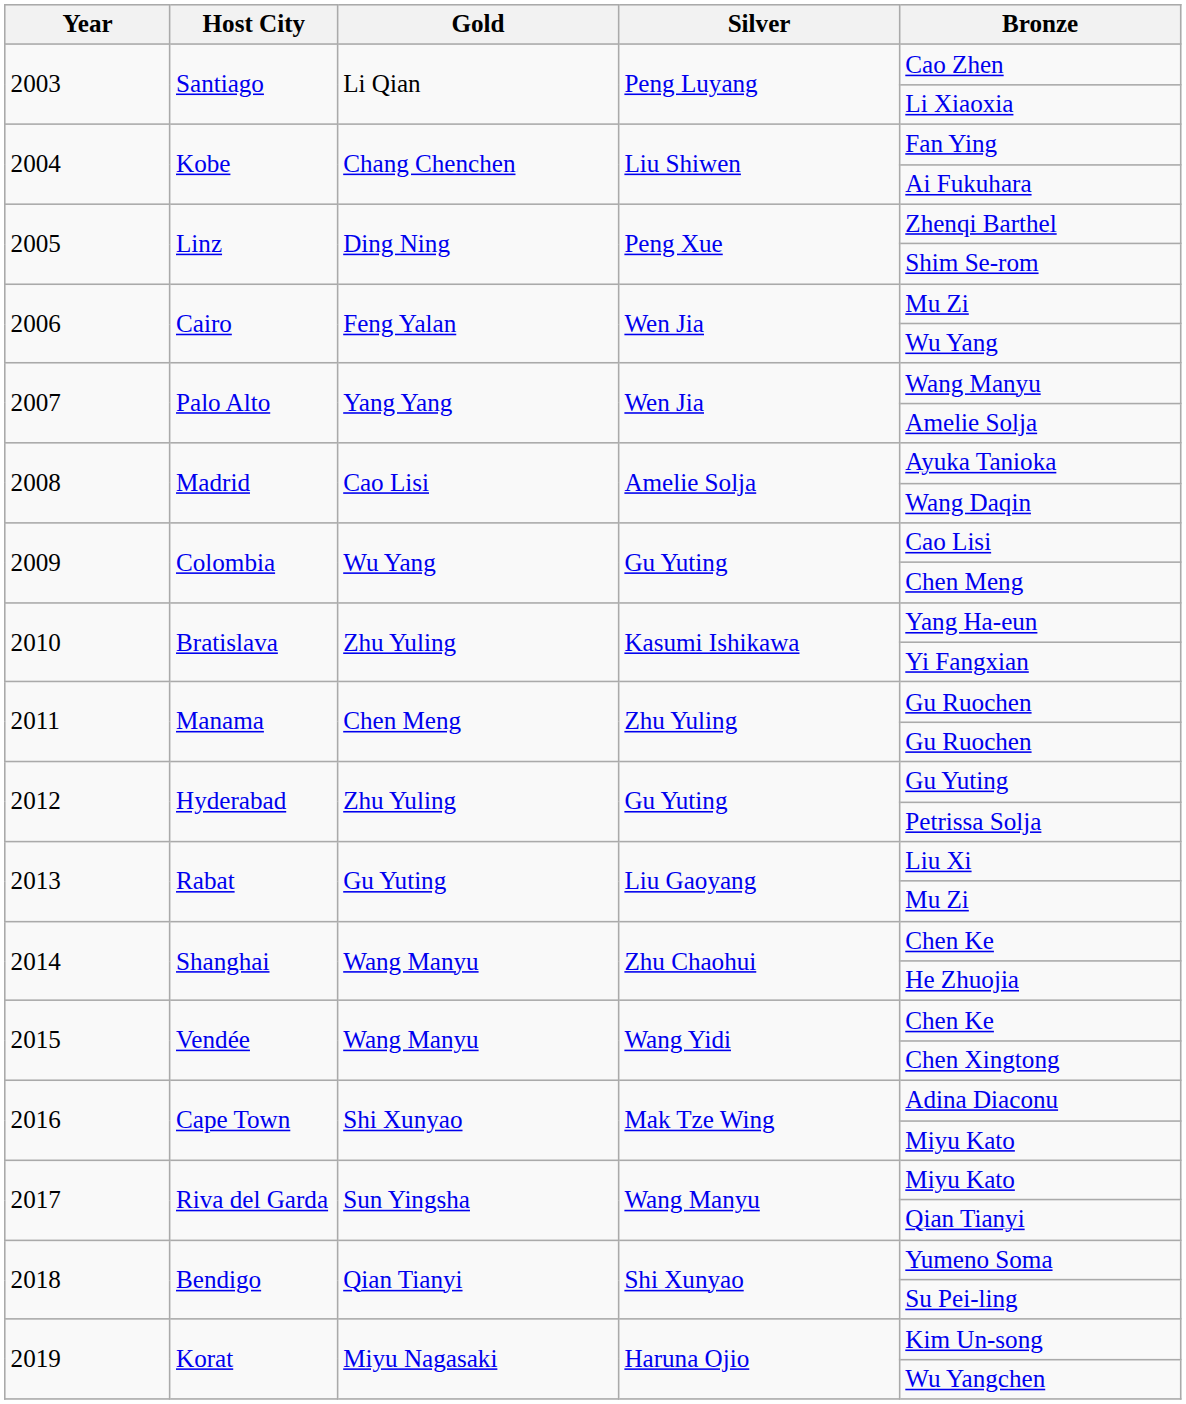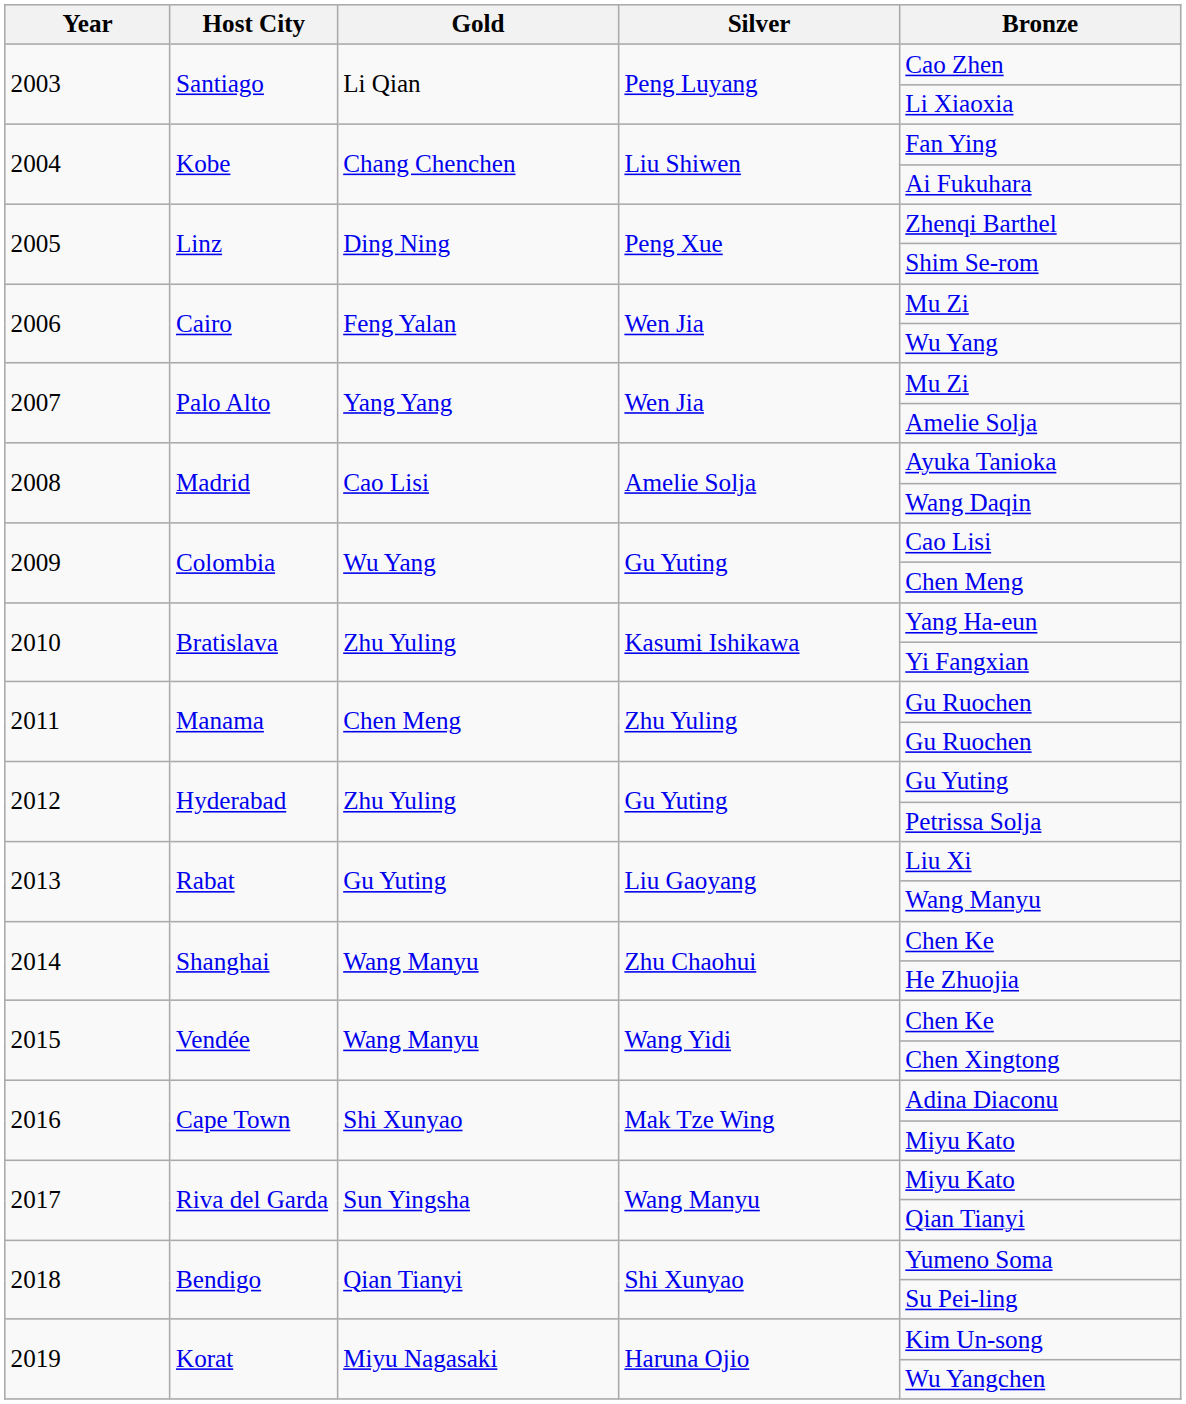(973, 382) Wang Manyu -> (937, 382) Mu Zi
(937, 900) Mu Zi -> (973, 900) Wang Manyu
